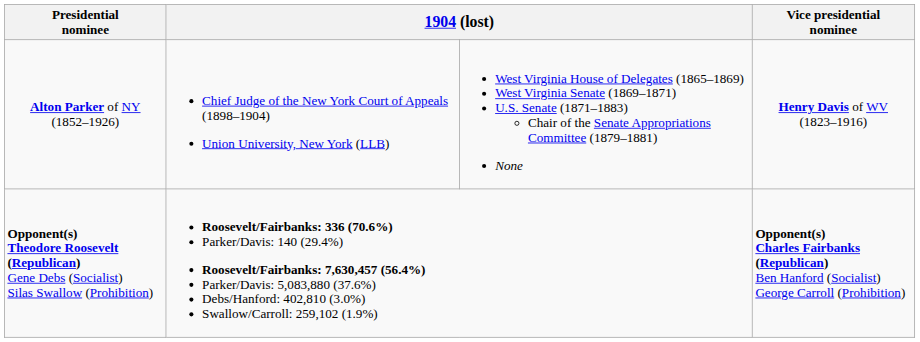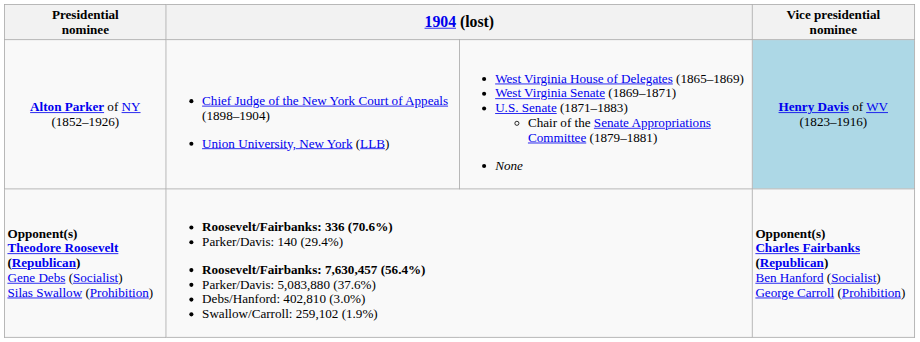(833, 114) no background -> (833, 114) lightblue background
